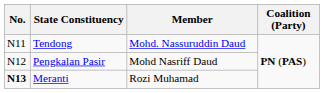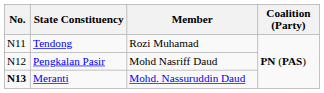(187, 43) Mohd. Nassuruddin Daud -> (164, 43) Rozi Muhamad
(164, 79) Rozi Muhamad -> (187, 79) Mohd. Nassuruddin Daud
